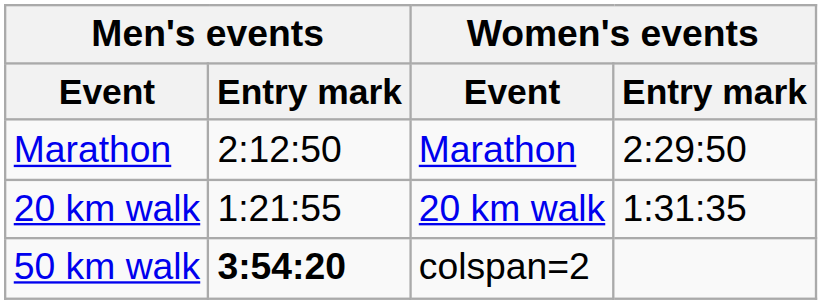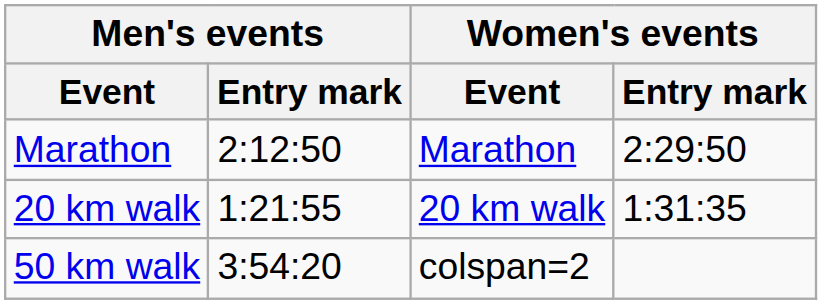(282, 267) bold -> (280, 267) normal
